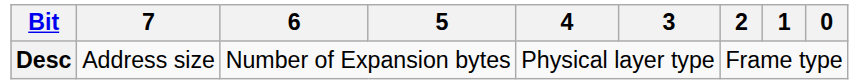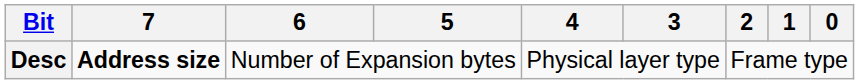(149, 59) normal -> (149, 59) bold
